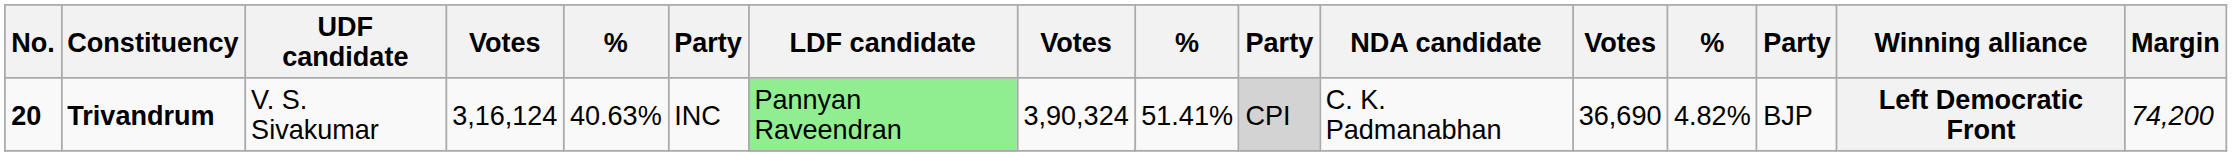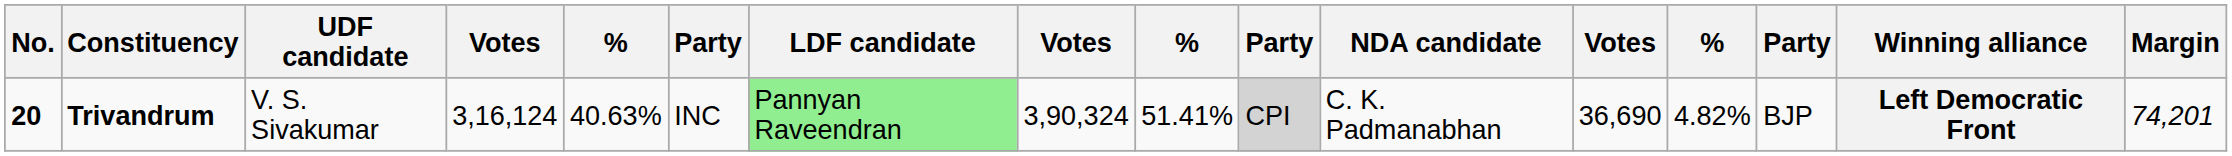(2172, 115) 74,200 -> (2172, 115) 74,201
